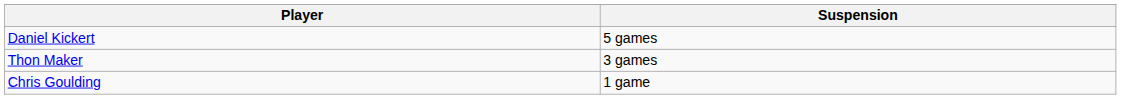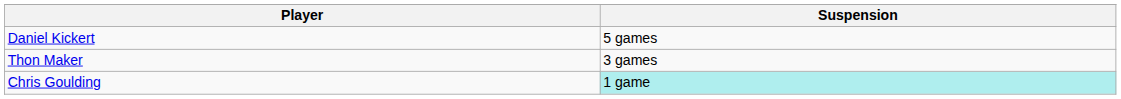(627, 82) no background -> (627, 82) paleturquoise background
